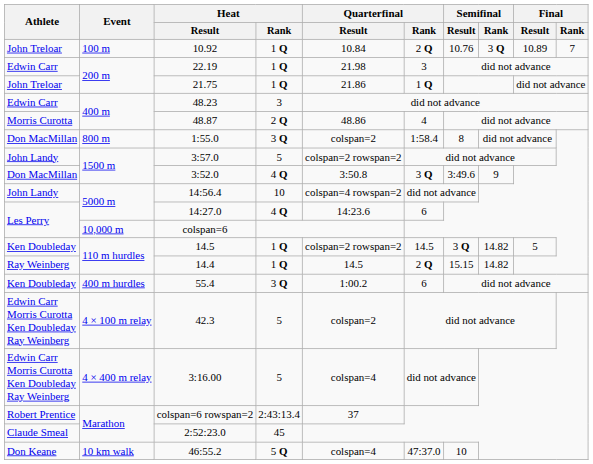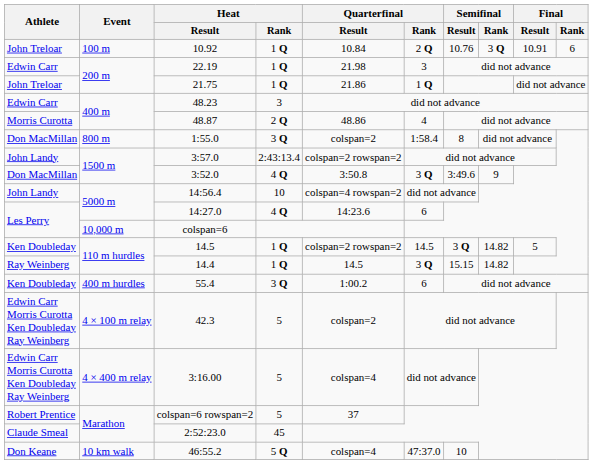(535, 49) 10.89 -> (535, 49) 10.91
(572, 49) 7 -> (572, 49) 6
(279, 157) 5 -> (279, 157) 2:43:13.4
(424, 265) 2 Q -> (424, 265) 3 Q
(279, 415) 2:43:13.4 -> (279, 415) 5
